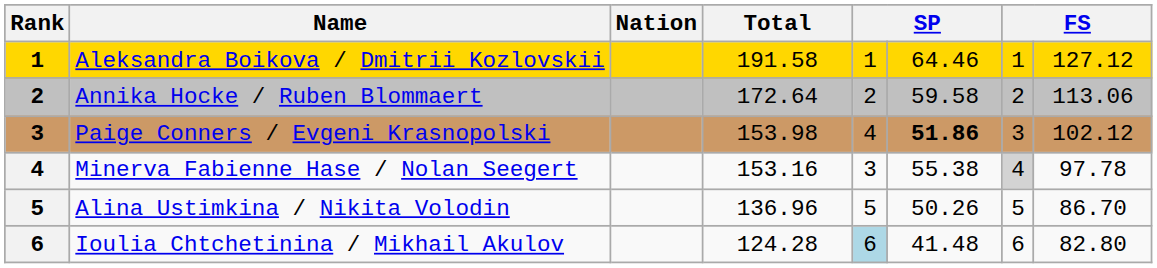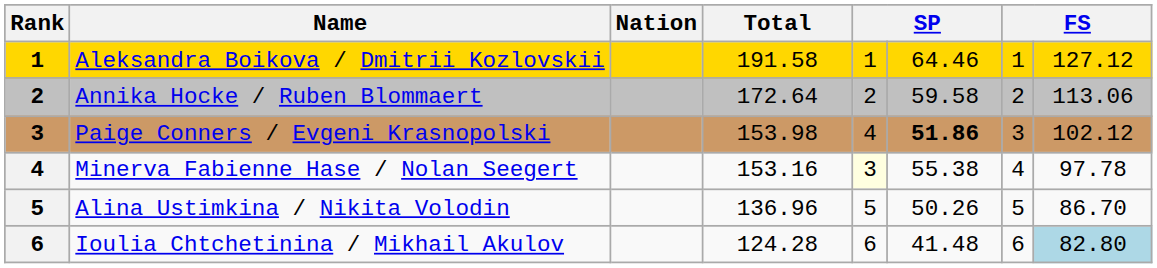(870, 171) no background -> (870, 171) lightyellow background
(1018, 171) lightgrey background -> (1018, 171) no background
(870, 245) lightblue background -> (870, 245) no background
(1093, 245) no background -> (1093, 245) lightblue background
